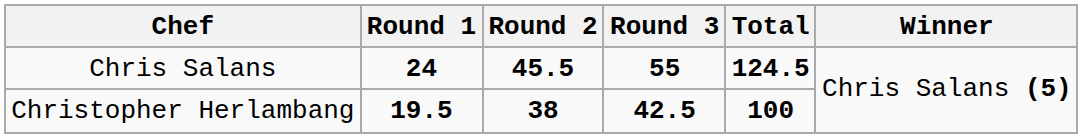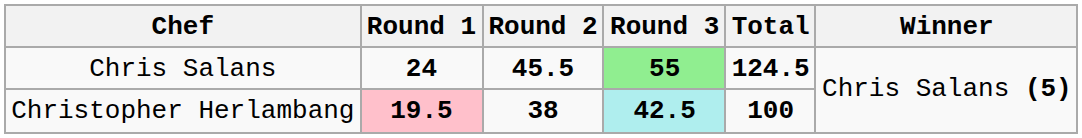(665, 69) no background -> (665, 69) lightgreen background
(421, 111) no background -> (421, 111) pink background
(665, 111) no background -> (665, 111) paleturquoise background
